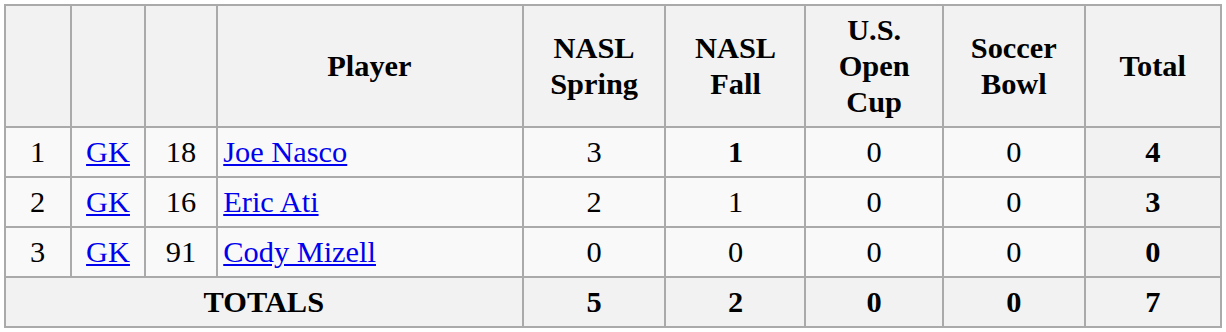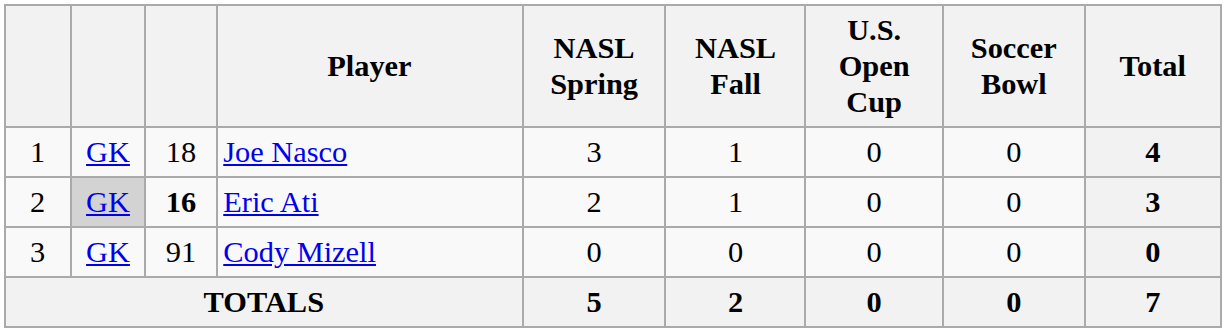(736, 151) bold -> (736, 151) normal
(108, 202) no background -> (108, 202) lightgrey background
(181, 202) normal -> (181, 202) bold
